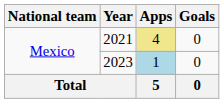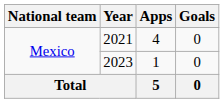(156, 39) khaki background -> (156, 39) no background
(156, 62) lightblue background -> (156, 62) no background
